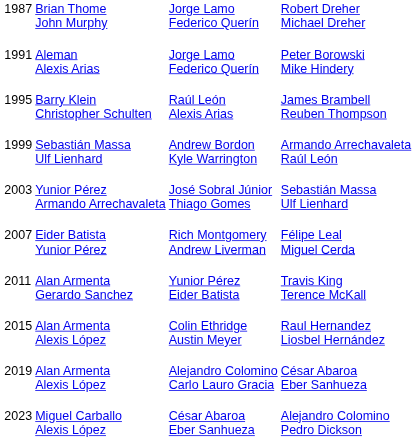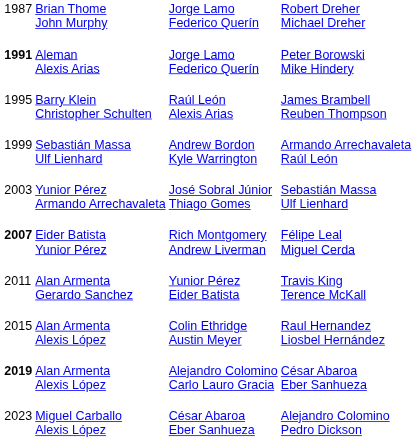(18, 54) normal -> (18, 54) bold
(18, 235) normal -> (18, 235) bold
(18, 371) normal -> (18, 371) bold
